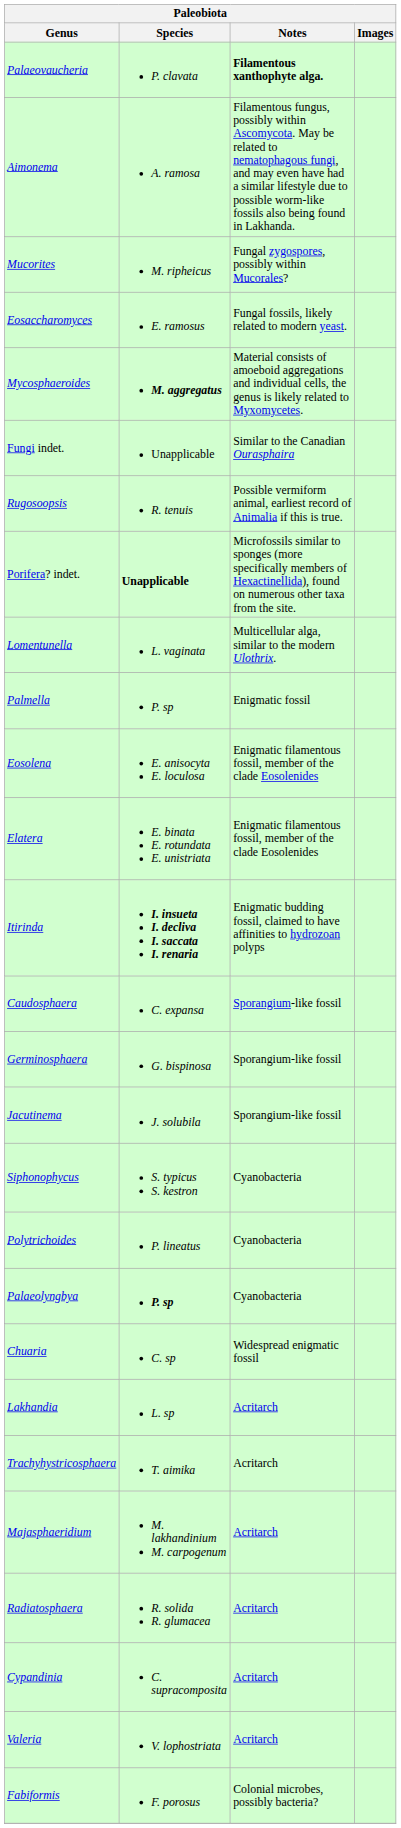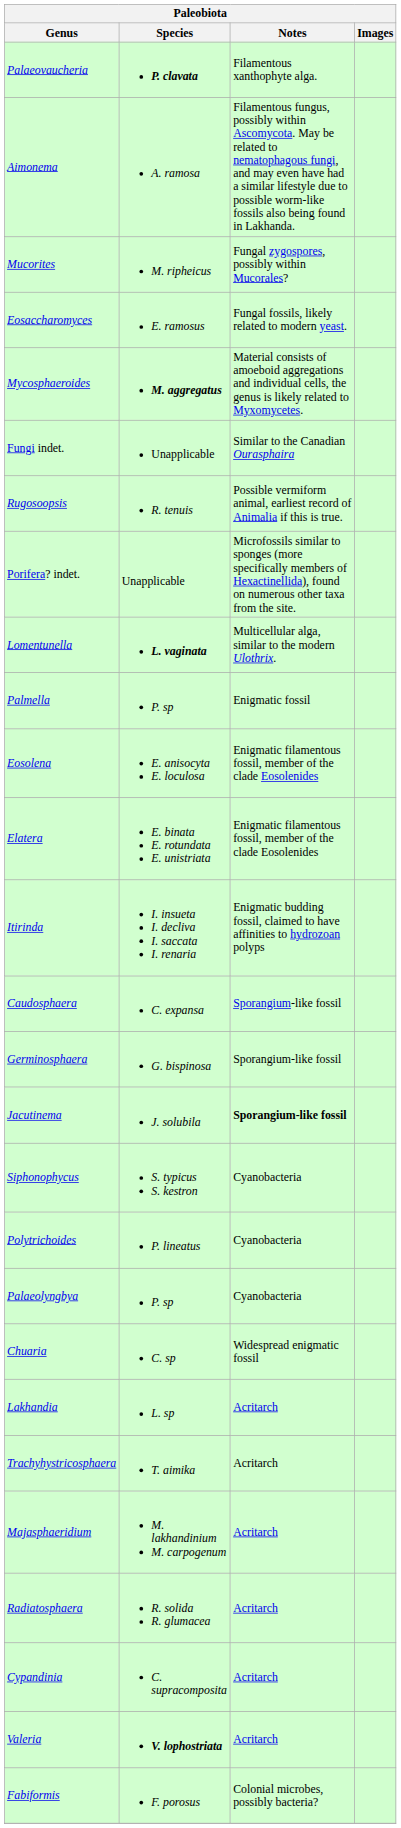(175, 76) normal -> (175, 76) bold
(278, 69) bold -> (275, 69) normal
(155, 581) bold -> (153, 581) normal
(175, 651) normal -> (175, 651) bold
(175, 935) bold -> (175, 935) normal
(287, 1115) normal -> (290, 1115) bold
(175, 1302) bold -> (175, 1302) normal
(175, 1746) normal -> (175, 1746) bold
